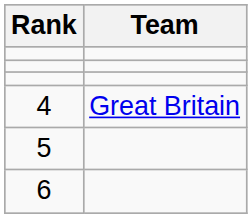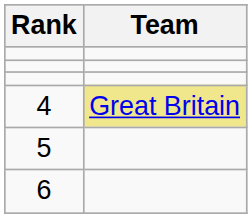(165, 105) no background -> (165, 105) khaki background
